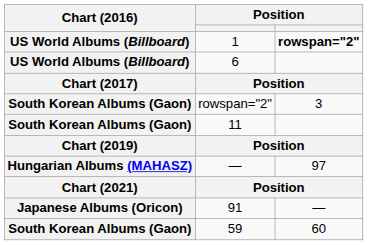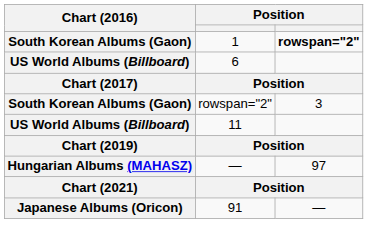(100, 41) US World Albums (Billboard) -> (100, 41) South Korean Albums (Gaon)
(100, 124) South Korean Albums (Gaon) -> (100, 124) US World Albums (Billboard)
- row: (235, 229)
